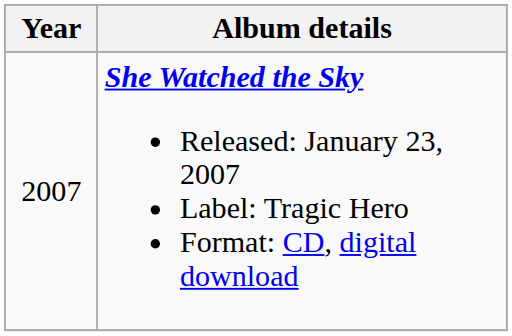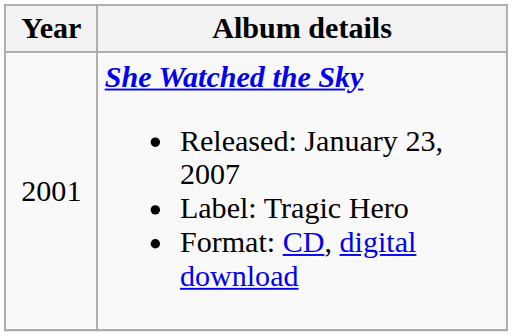(51, 190) 2007 -> (51, 190) 2001
